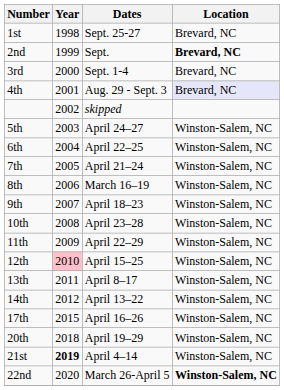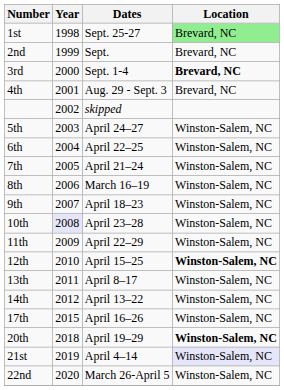(206, 33) no background -> (206, 33) lightgreen background
(208, 52) bold -> (206, 52) normal
(206, 71) normal -> (208, 71) bold
(206, 90) lavender background -> (206, 90) no background
(67, 223) no background -> (67, 223) lavender background
(67, 261) pink background -> (67, 261) no background
(223, 261) normal -> (226, 261) bold
(223, 337) normal -> (226, 337) bold
(67, 356) bold -> (67, 356) normal
(223, 356) no background -> (223, 356) lavender background
(226, 375) bold -> (223, 375) normal
